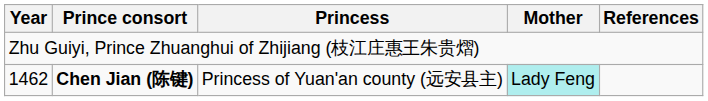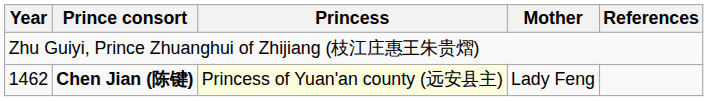(352, 79) no background -> (352, 79) lightyellow background
(553, 79) paleturquoise background -> (553, 79) no background
